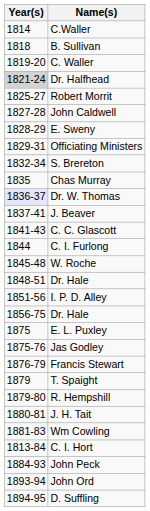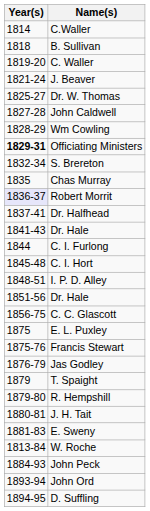(26, 79) lightgrey background -> (26, 79) no background
(80, 79) Dr. Halfhead -> (73, 79) J. Beaver
(81, 96) Robert Morrit -> (85, 96) Dr. W. Thomas
(73, 130) E. Sweny -> (80, 130) Wm Cowling
(26, 146) normal -> (26, 146) bold
(85, 197) Dr. W. Thomas -> (81, 197) Robert Morrit
(73, 213) J. Beaver -> (80, 213) Dr. Halfhead
(83, 230) C. C. Glascott -> (69, 230) Dr. Hale
(73, 264) W. Roche -> (72, 264) C. I. Hort
(69, 280) Dr. Hale -> (78, 280) I. P. D. Alley
(78, 297) I. P. D. Alley -> (69, 297) Dr. Hale
(69, 314) Dr. Hale -> (83, 314) C. C. Glascott
(77, 347) Jas Godley -> (87, 347) Francis Stewart
(87, 364) Francis Stewart -> (77, 364) Jas Godley
(80, 431) Wm Cowling -> (73, 431) E. Sweny
(72, 448) C. I. Hort -> (73, 448) W. Roche
